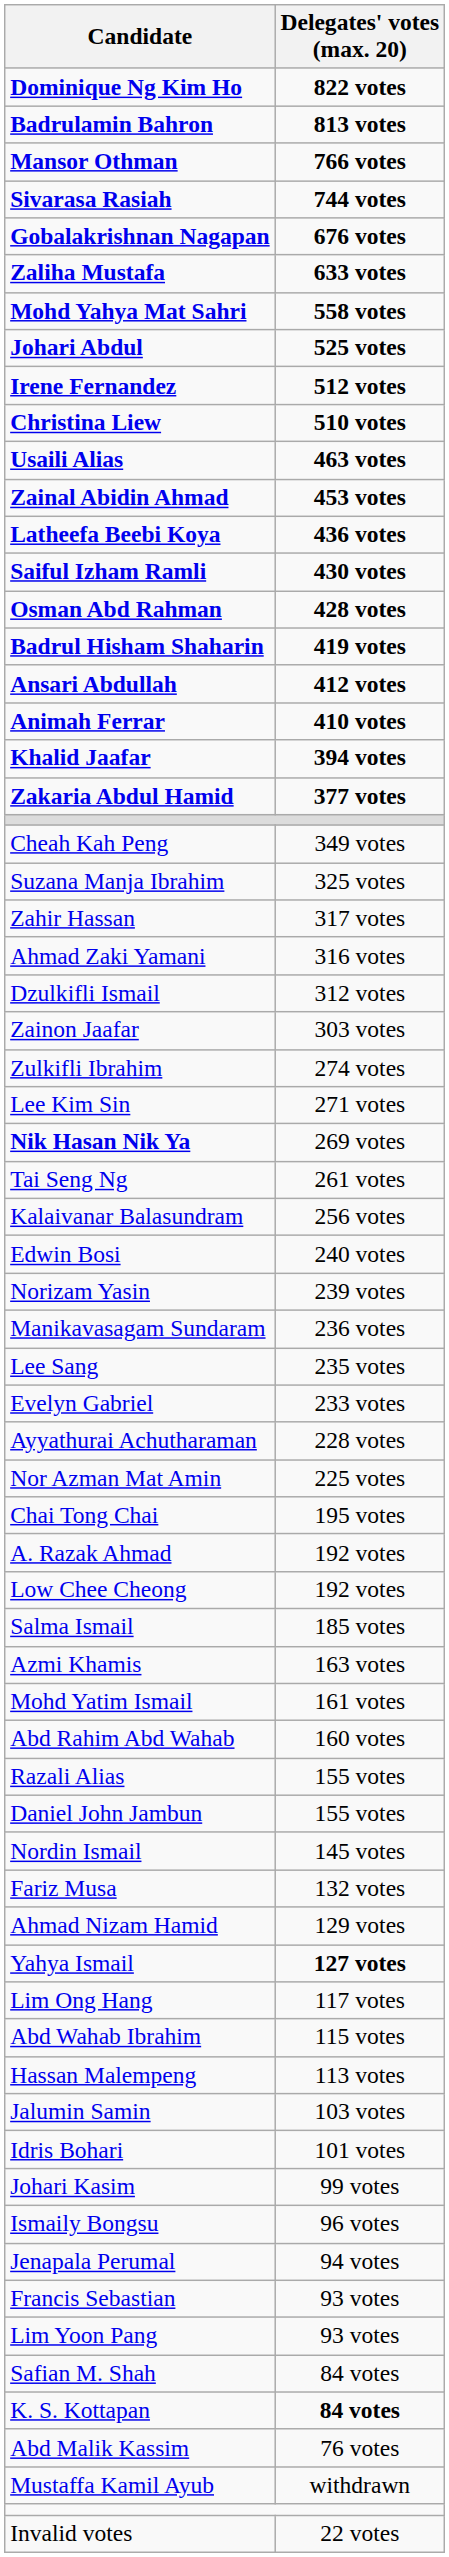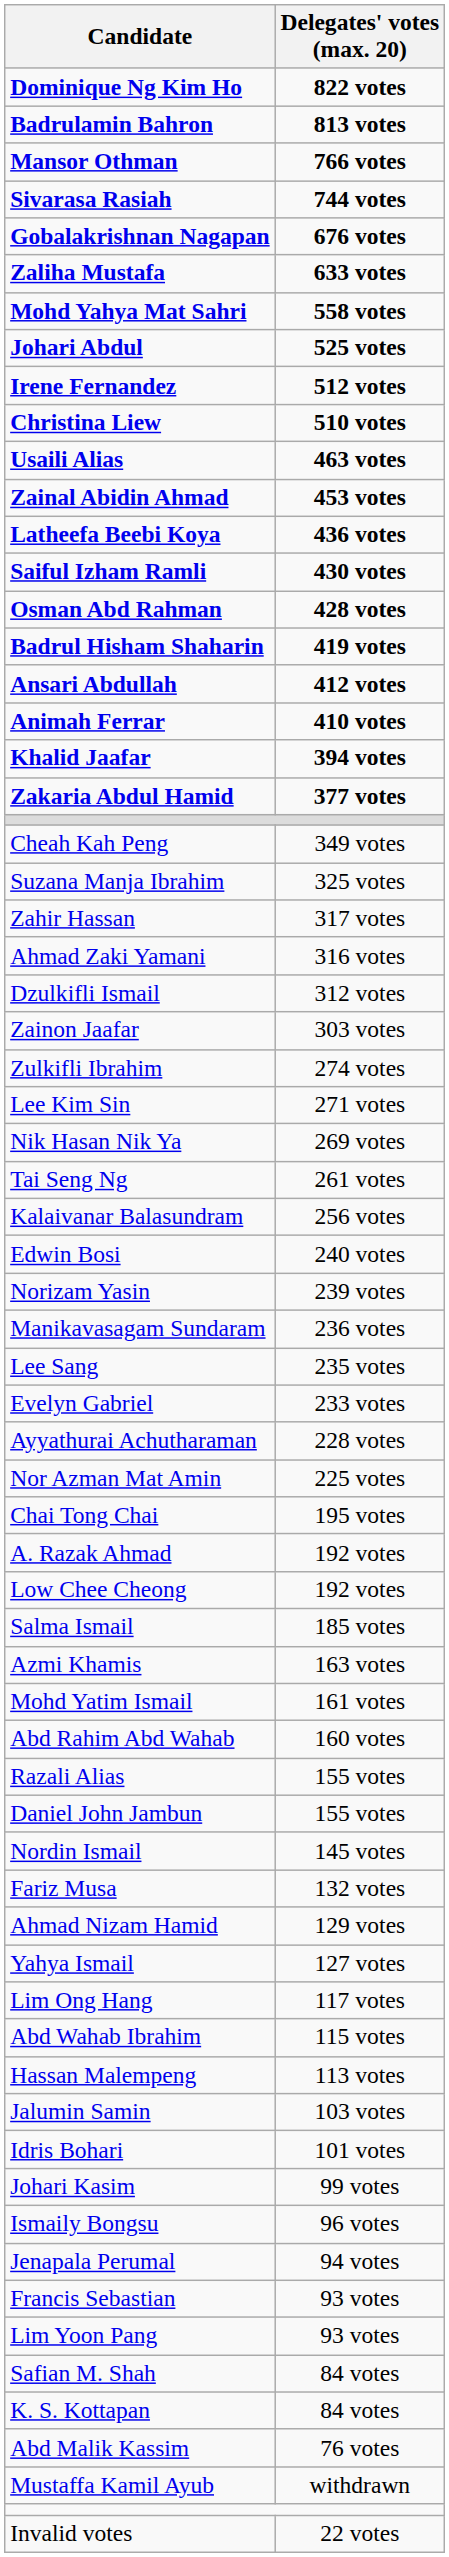(100, 1142) bold -> (96, 1142) normal
(360, 1962) bold -> (360, 1962) normal
(360, 2410) bold -> (360, 2410) normal
